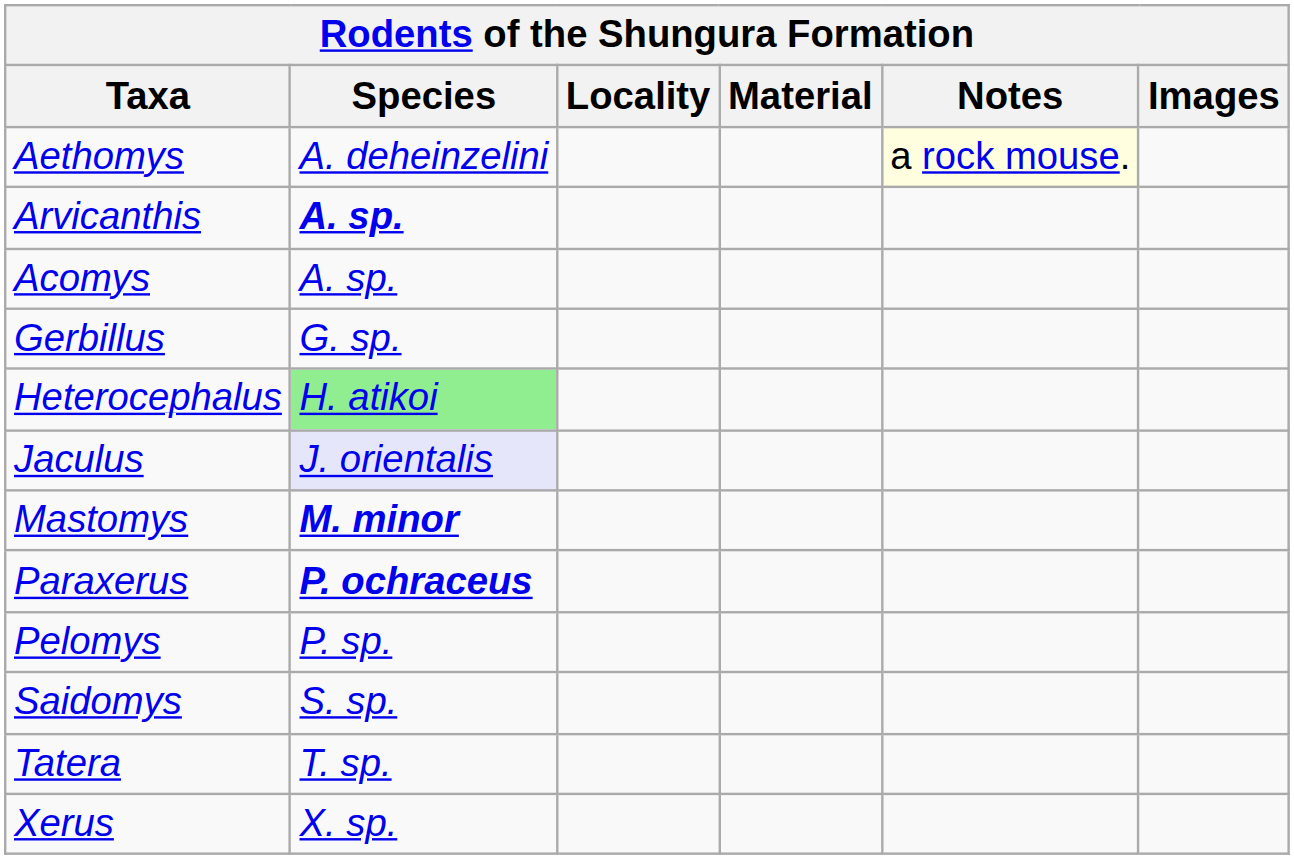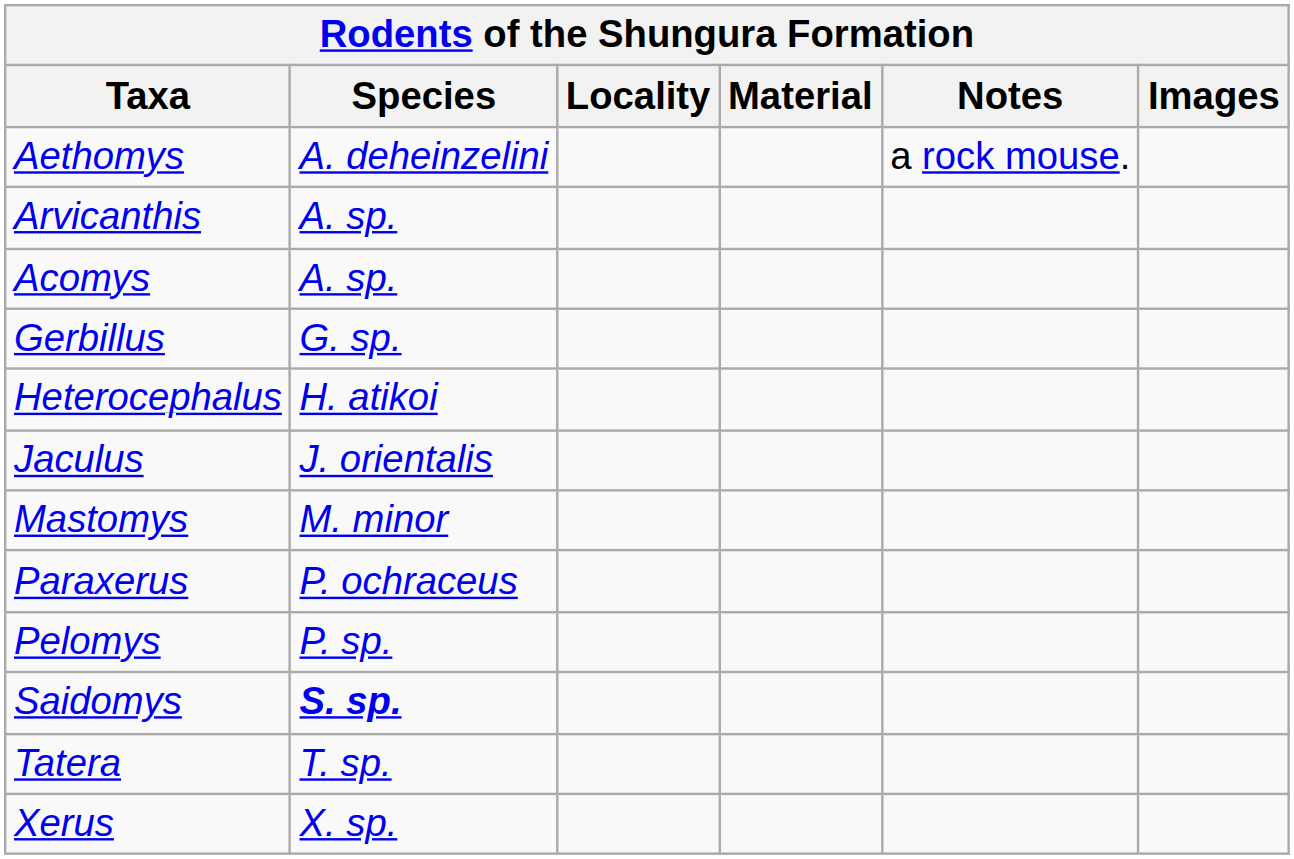(1010, 156) lightyellow background -> (1010, 156) no background
(352, 216) bold -> (348, 216) normal
(369, 398) lightgreen background -> (369, 398) no background
(396, 459) lavender background -> (396, 459) no background
(379, 519) bold -> (374, 519) normal
(416, 580) bold -> (409, 580) normal
(348, 701) normal -> (351, 701) bold
